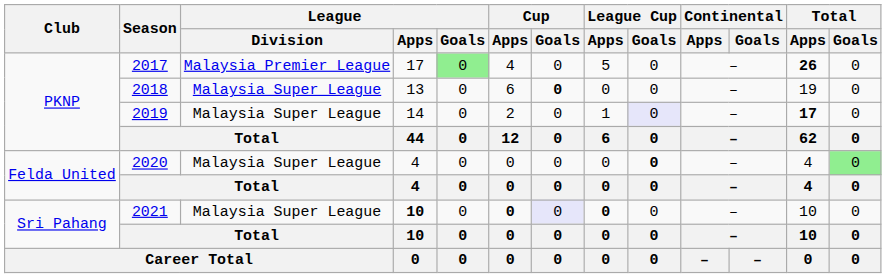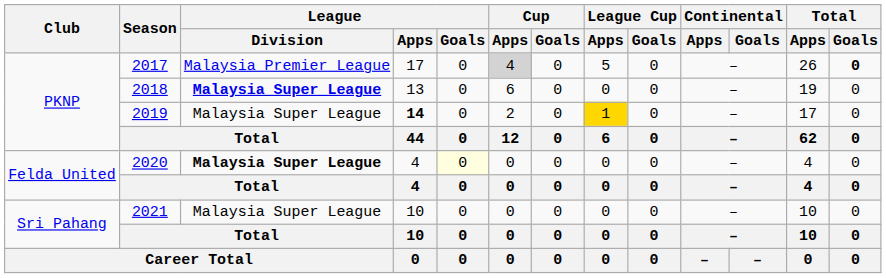(463, 65) lightgreen background -> (463, 65) no background
(510, 65) no background -> (510, 65) lightgrey background
(808, 65) bold -> (808, 65) normal
(855, 65) normal -> (855, 65) bold
(287, 90) normal -> (287, 90) bold
(558, 90) bold -> (558, 90) normal
(415, 114) normal -> (415, 114) bold
(606, 114) no background -> (606, 114) gold background
(654, 114) lavender background -> (654, 114) no background
(808, 114) bold -> (808, 114) normal
(287, 163) normal -> (287, 163) bold
(463, 163) no background -> (463, 163) lightyellow background
(654, 163) bold -> (654, 163) normal
(855, 163) lightgreen background -> (855, 163) no background
(415, 212) bold -> (415, 212) normal
(510, 212) bold -> (510, 212) normal
(558, 212) lavender background -> (558, 212) no background
(606, 212) bold -> (606, 212) normal
